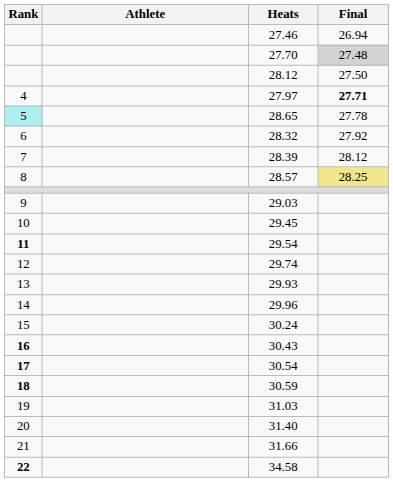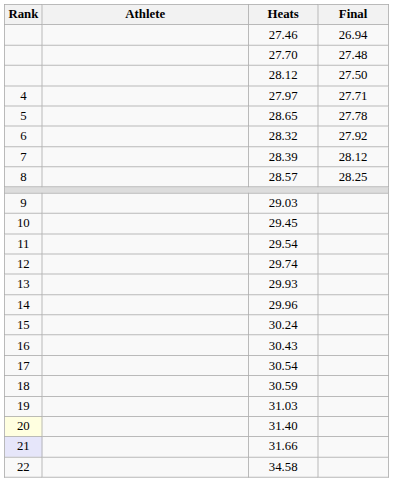(353, 55) lightgrey background -> (353, 55) no background
(353, 95) bold -> (353, 95) normal
(23, 116) paleturquoise background -> (23, 116) no background
(353, 177) khaki background -> (353, 177) no background
(23, 243) bold -> (23, 243) normal
(23, 345) bold -> (23, 345) normal
(23, 365) bold -> (23, 365) normal
(23, 385) bold -> (23, 385) normal
(23, 426) no background -> (23, 426) lightyellow background
(23, 446) no background -> (23, 446) lavender background
(23, 467) bold -> (23, 467) normal
